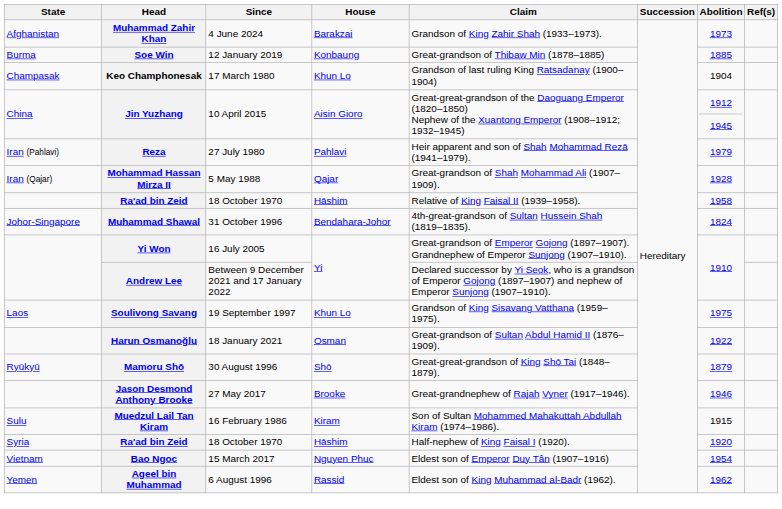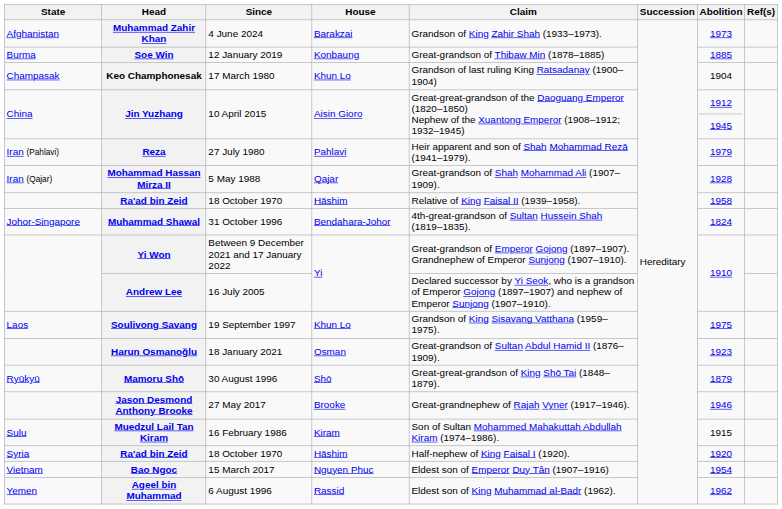(236, 248) 16 July 2005 -> (256, 254) Between 9 December 2021 and 17 January 2022
(256, 281) Between 9 December 2021 and 17 January 2022 -> (236, 292) 16 July 2005
(721, 340) 1922 -> (721, 351) 1923
